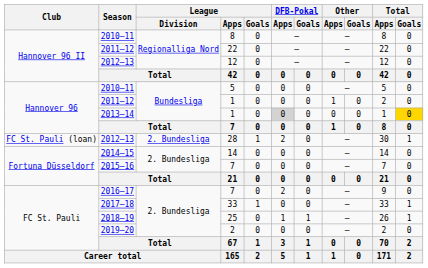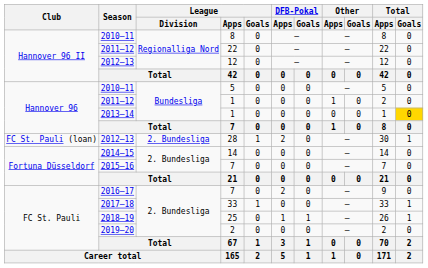(283, 114) lightgrey background -> (283, 114) no background
